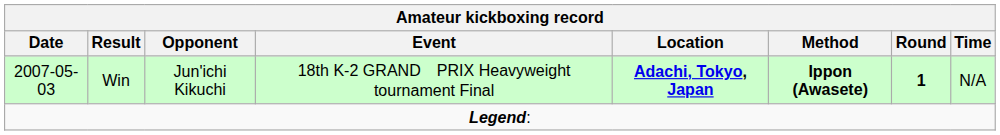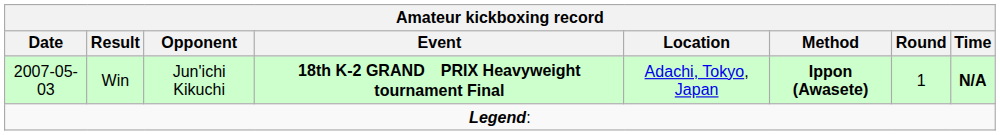(434, 81) normal -> (439, 81) bold
(690, 80) bold -> (697, 80) normal
(921, 80) bold -> (921, 80) normal
(973, 80) normal -> (973, 80) bold
